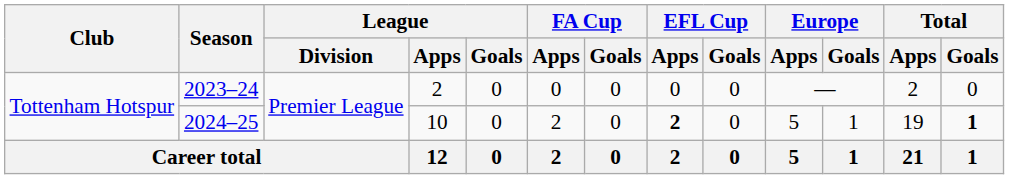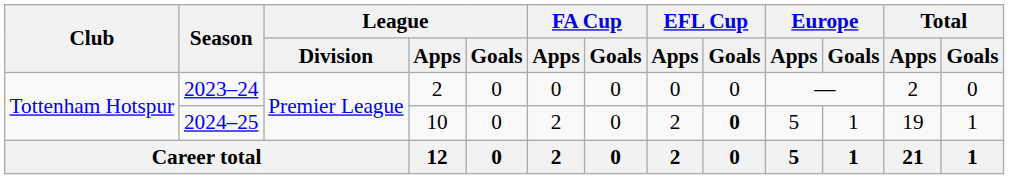(675, 122) bold -> (675, 122) normal
(734, 122) normal -> (734, 122) bold
(972, 122) bold -> (972, 122) normal
